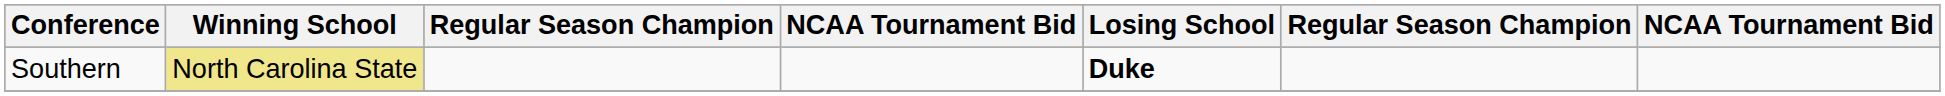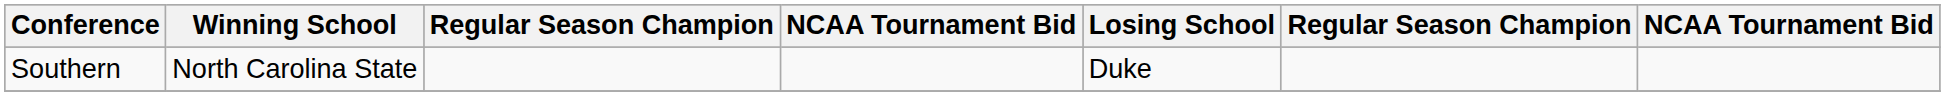(295, 68) khaki background -> (295, 68) no background
(1122, 68) bold -> (1120, 68) normal
